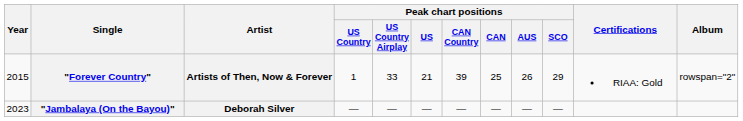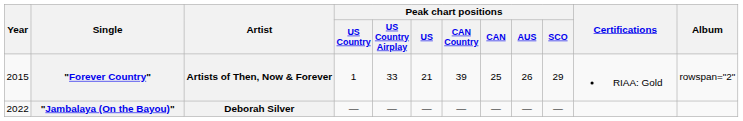(18, 108) 2023 -> (18, 108) 2022
